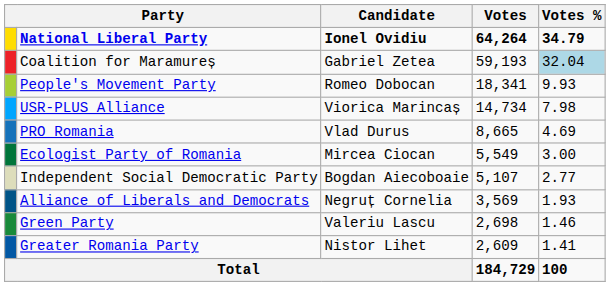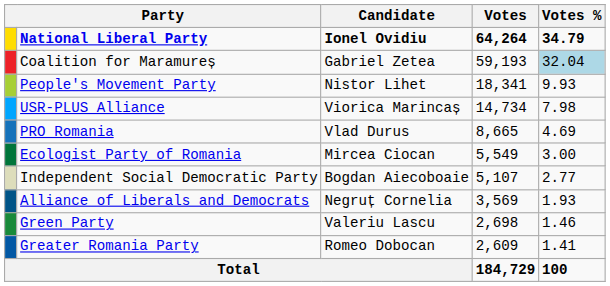(380, 85) Romeo Dobocan -> (376, 85) Nistor Lihet
(376, 247) Nistor Lihet -> (380, 247) Romeo Dobocan
